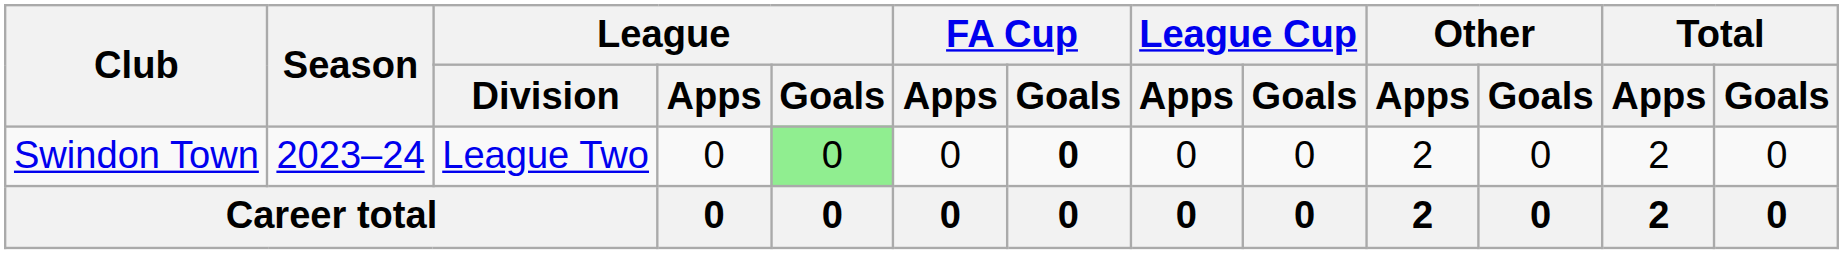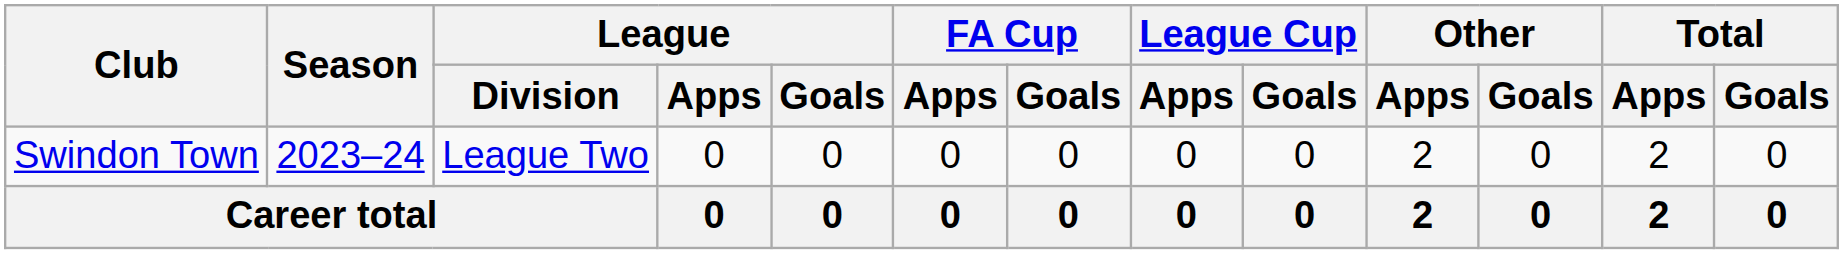(832, 155) lightgreen background -> (832, 155) no background
(1068, 155) bold -> (1068, 155) normal
